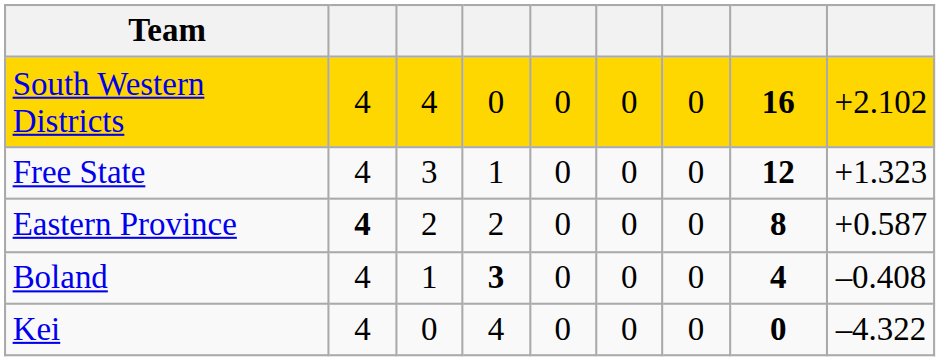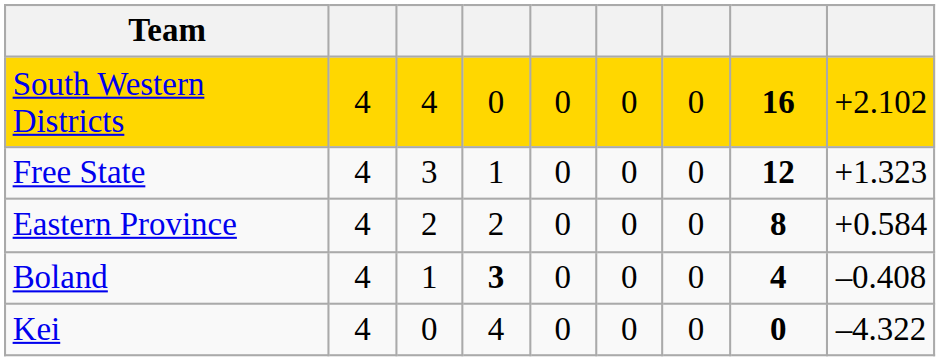(363, 224) bold -> (363, 224) normal
(881, 224) +0.587 -> (881, 224) +0.584
